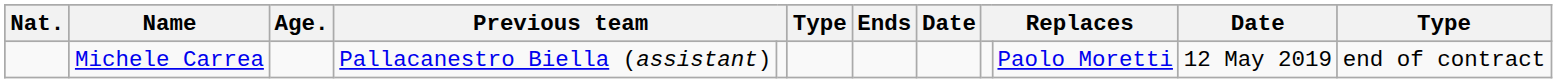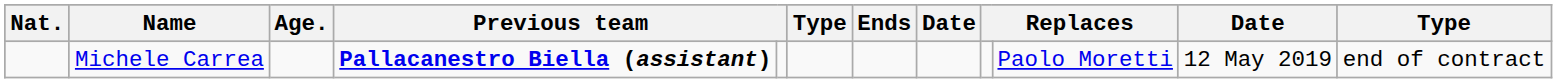(555, 60) normal -> (555, 60) bold
